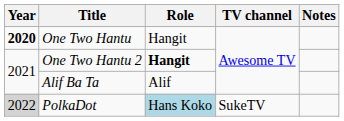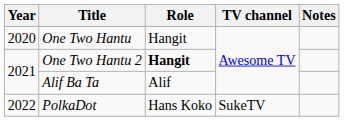(22, 37) bold -> (22, 37) normal
(22, 104) lightgrey background -> (22, 104) no background
(180, 104) lightblue background -> (180, 104) no background
